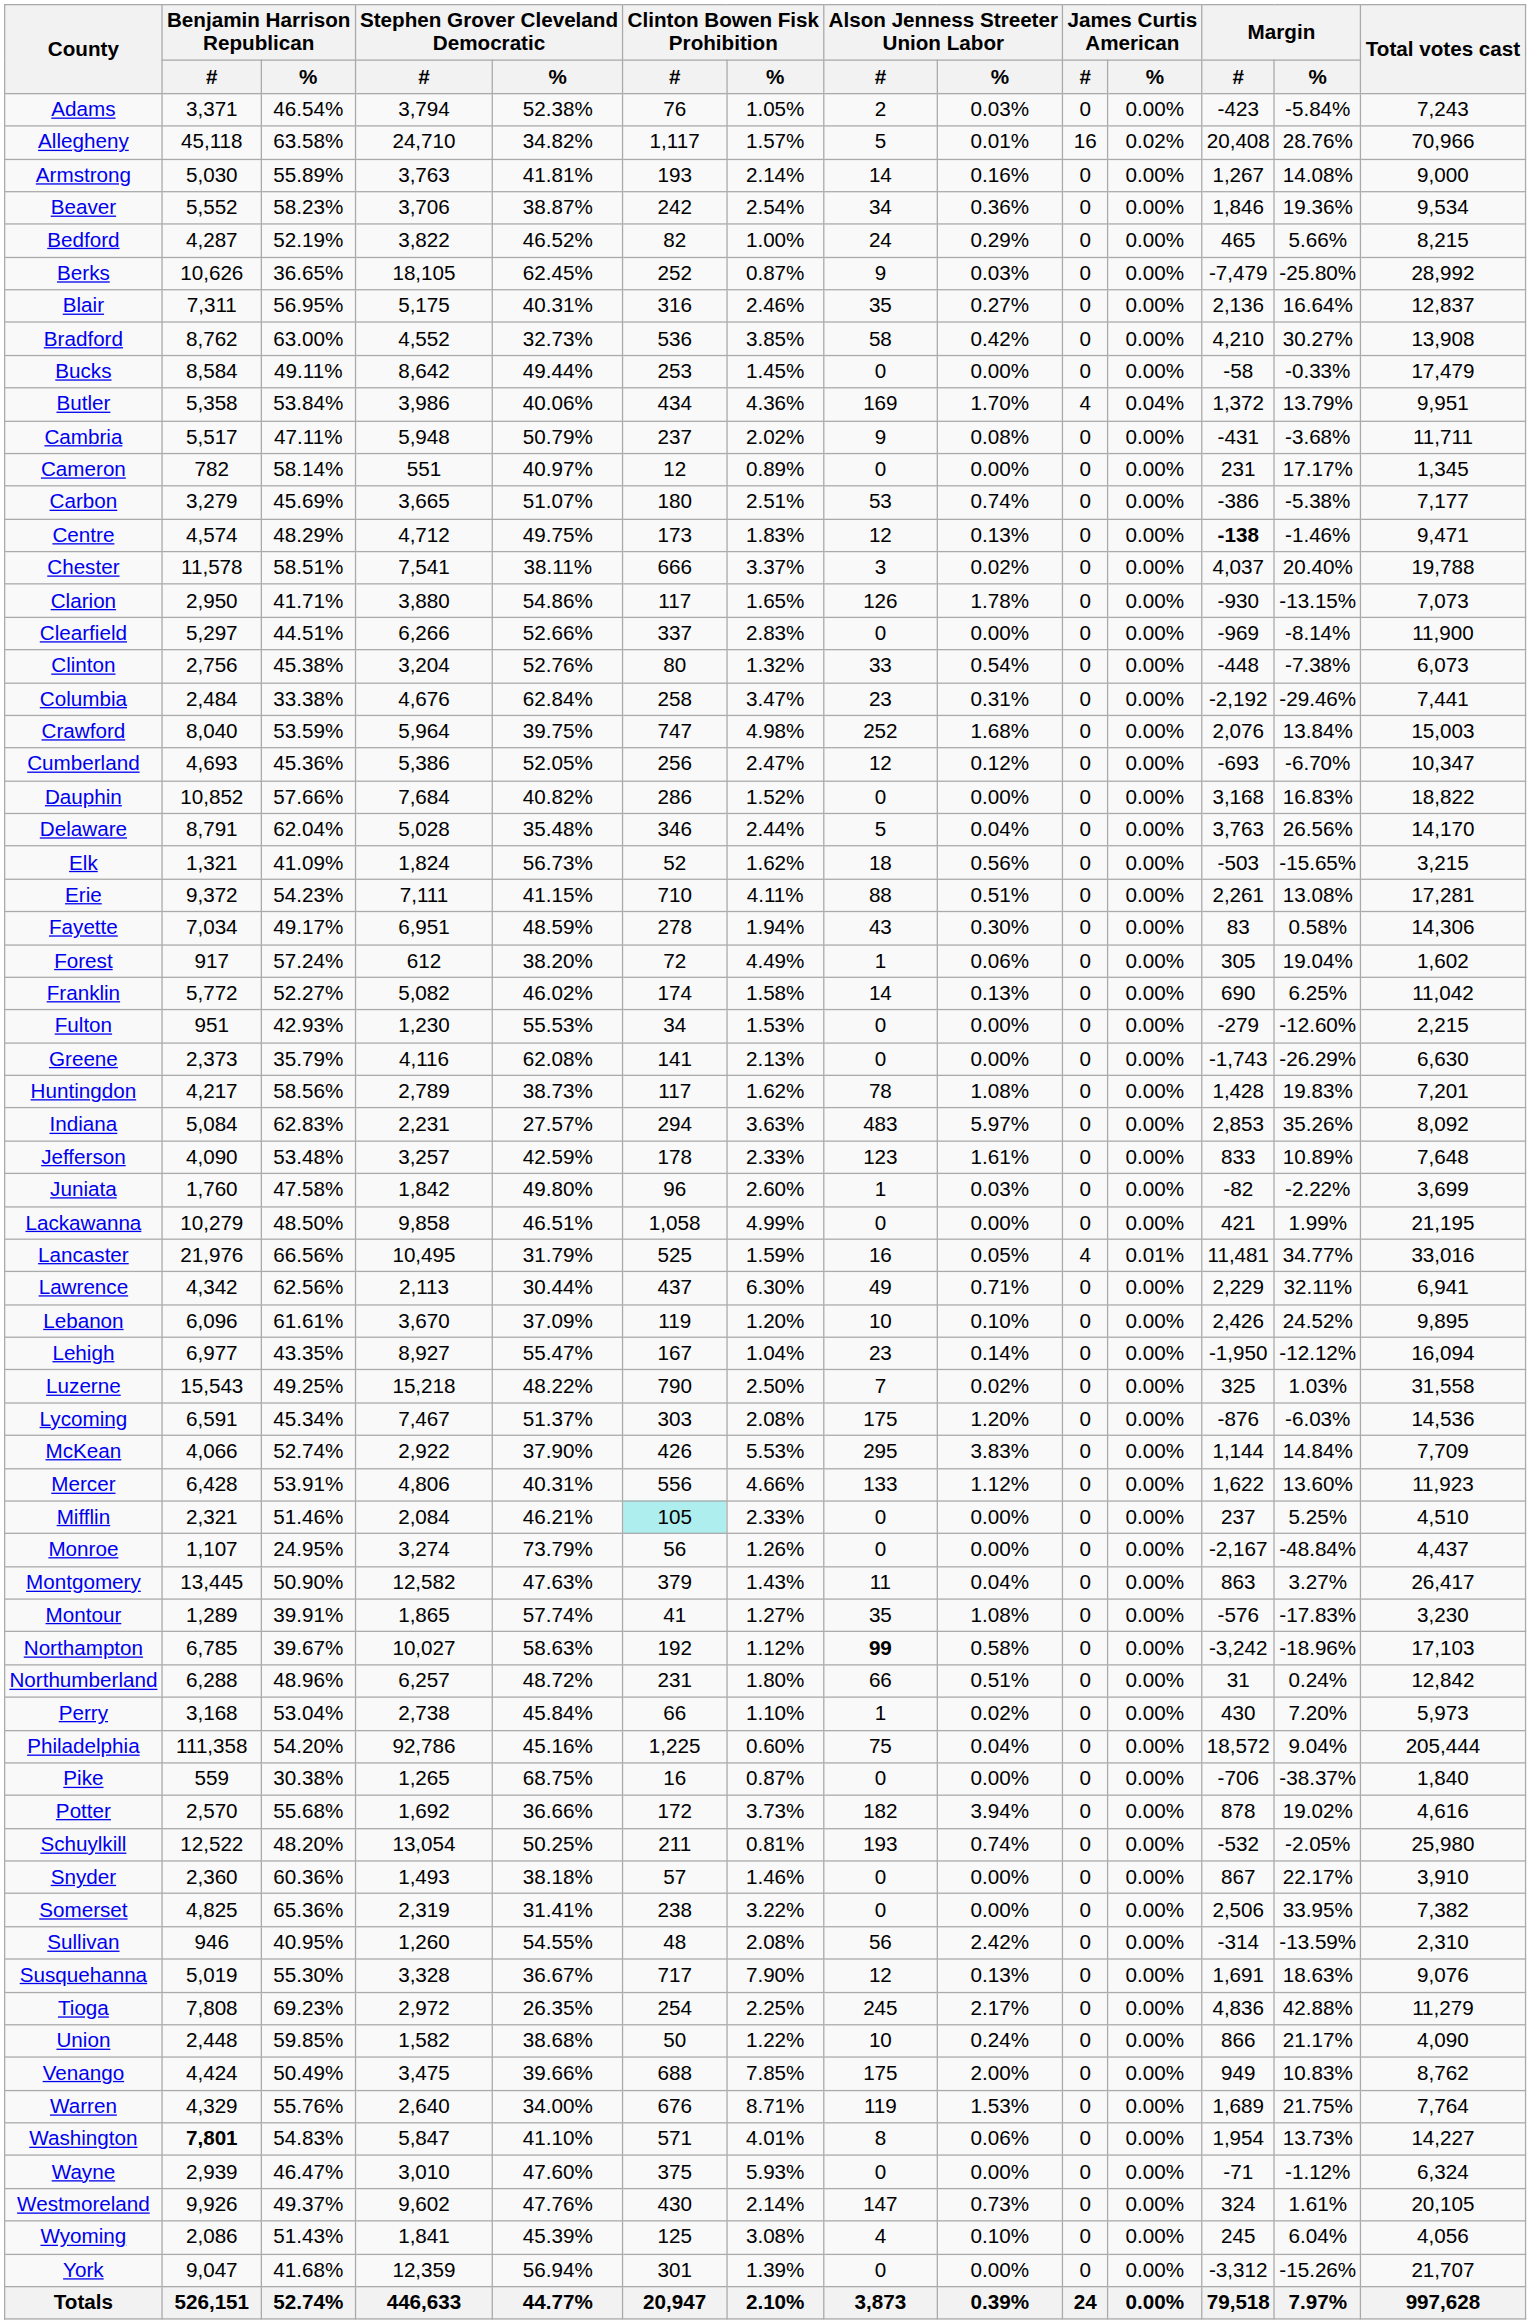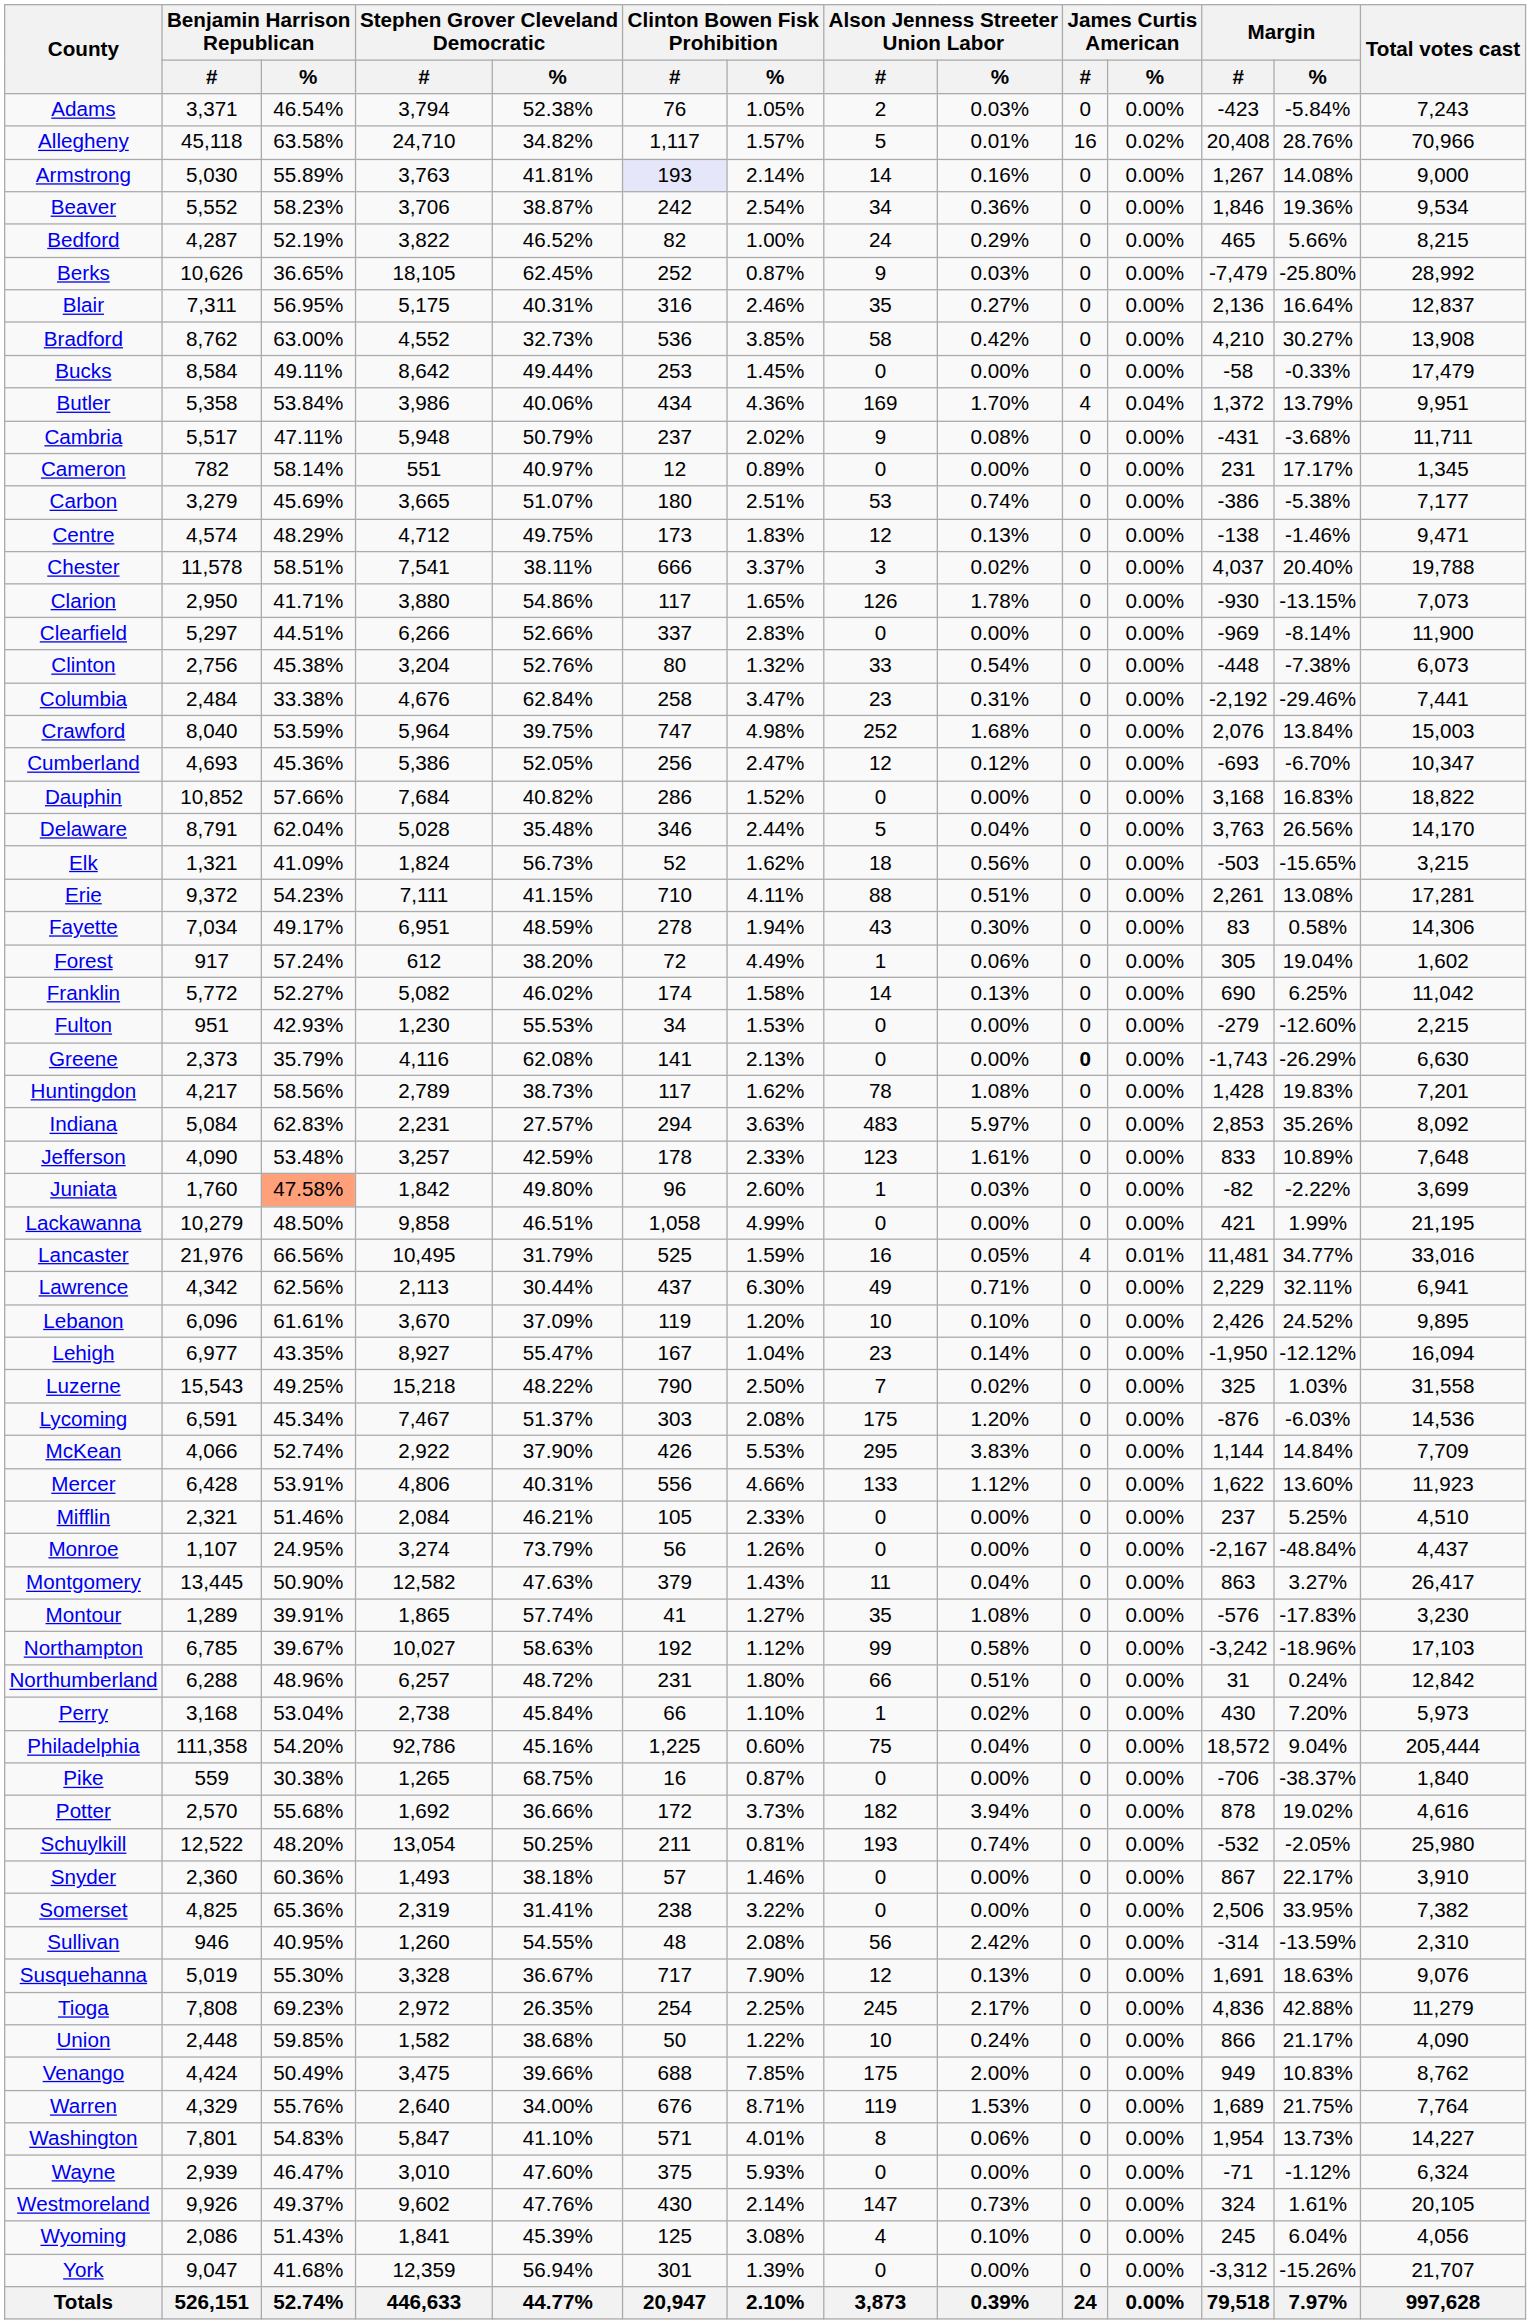(675, 175) no background -> (675, 175) lavender background
(1238, 535) bold -> (1238, 535) normal
(1085, 1058) normal -> (1085, 1058) bold
(308, 1189) no background -> (308, 1189) lightsalmon background
(675, 1517) paleturquoise background -> (675, 1517) no background
(880, 1648) bold -> (880, 1648) normal
(212, 2139) bold -> (212, 2139) normal
